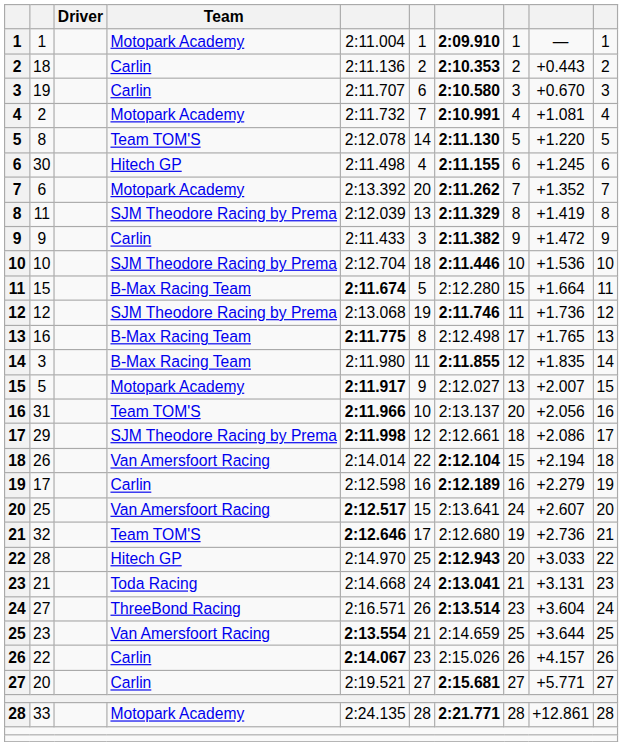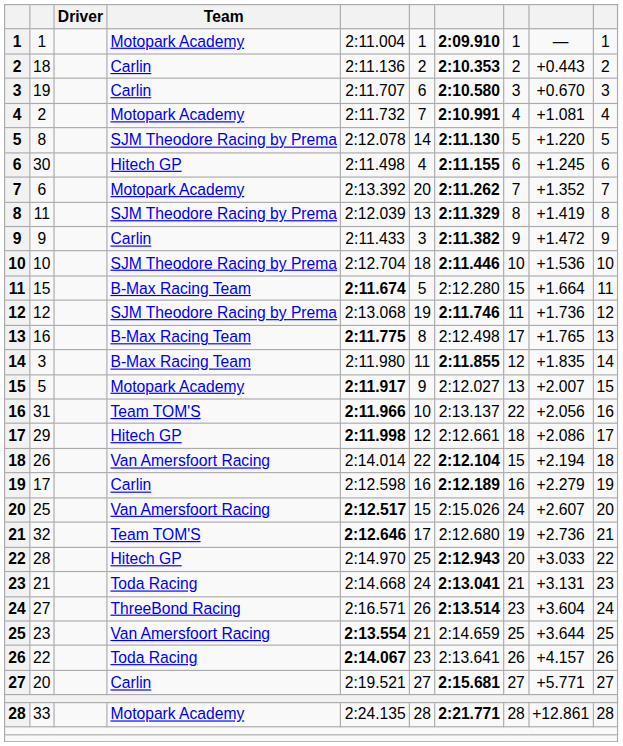(156, 140) Team TOM'S -> (224, 140) SJM Theodore Racing by Prema
(516, 411) 20 -> (516, 411) 22
(224, 436) SJM Theodore Racing by Prema -> (146, 436) Hitech GP
(469, 510) 2:13.641 -> (469, 510) 2:15.026
(131, 657) Carlin -> (154, 657) Toda Racing
(469, 657) 2:15.026 -> (469, 657) 2:13.641
